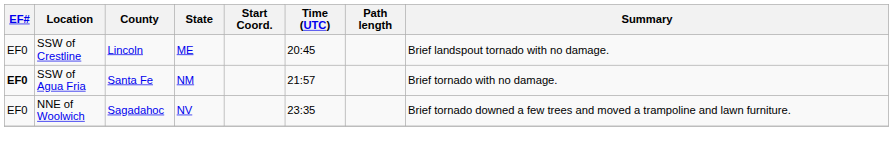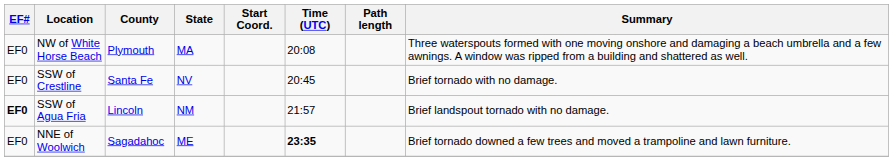+ row: (69, 50)
(125, 50) Lincoln -> (130, 80) Santa Fe
(185, 50) ME -> (184, 80) NV
(509, 50) Brief landspout tornado with no damage. -> (483, 80) Brief tornado with no damage.
(130, 80) Santa Fe -> (125, 110) Lincoln
(483, 80) Brief tornado with no damage. -> (509, 110) Brief landspout tornado with no damage.
(184, 110) NV -> (185, 141) ME
(301, 110) normal -> (302, 141) bold
